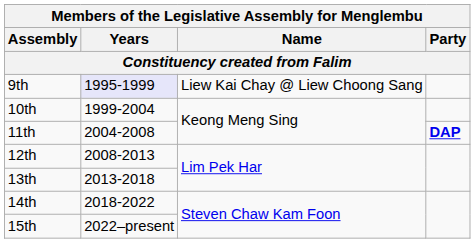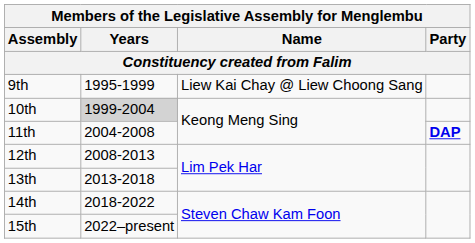(119, 86) lavender background -> (119, 86) no background
(119, 109) no background -> (119, 109) lightgrey background
